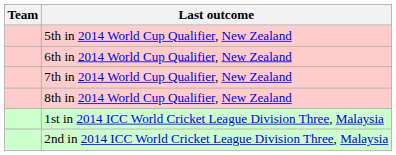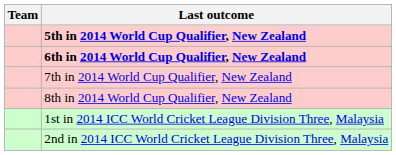(168, 35) normal -> (175, 35) bold
(168, 56) normal -> (175, 56) bold
